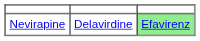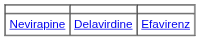(166, 24) lightgreen background -> (166, 24) no background
